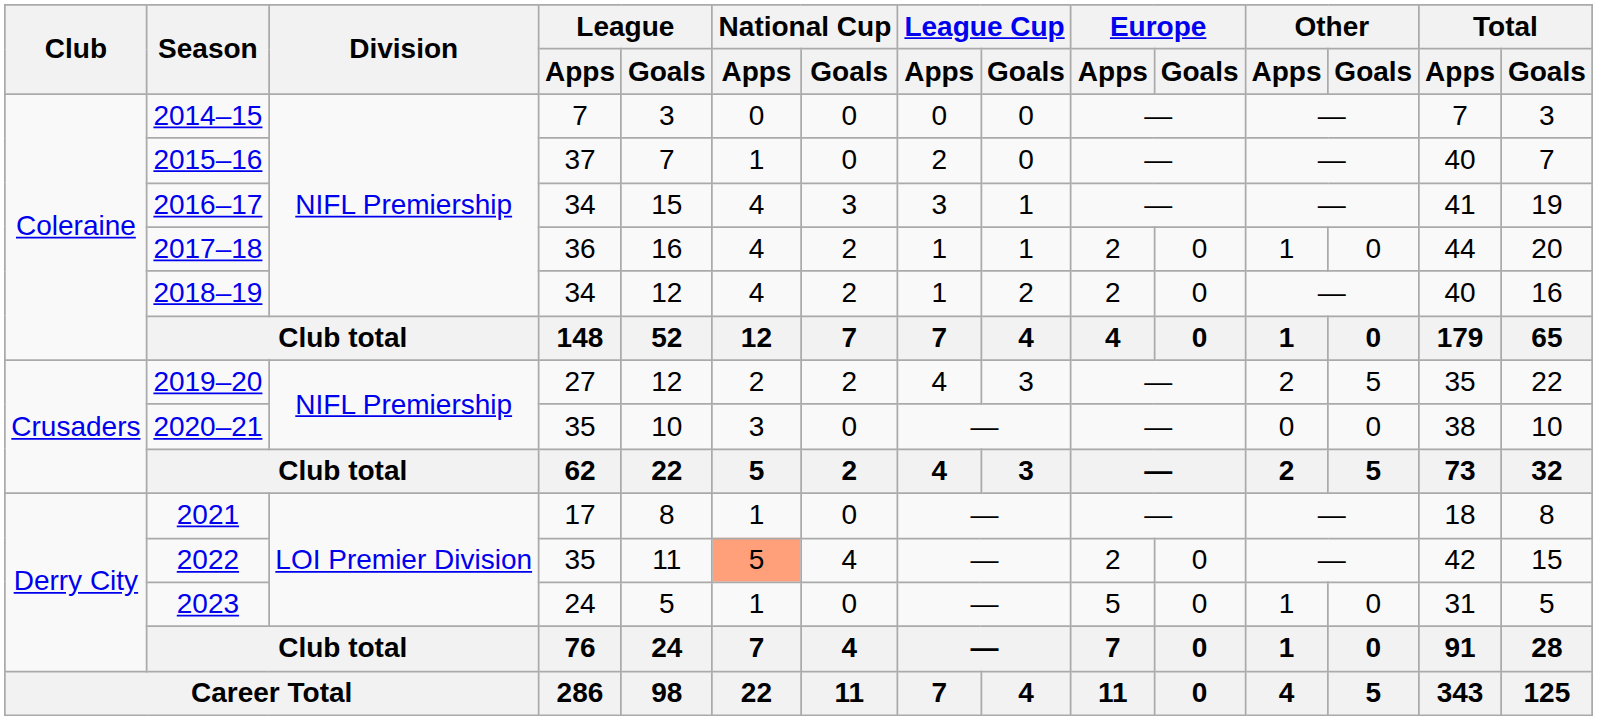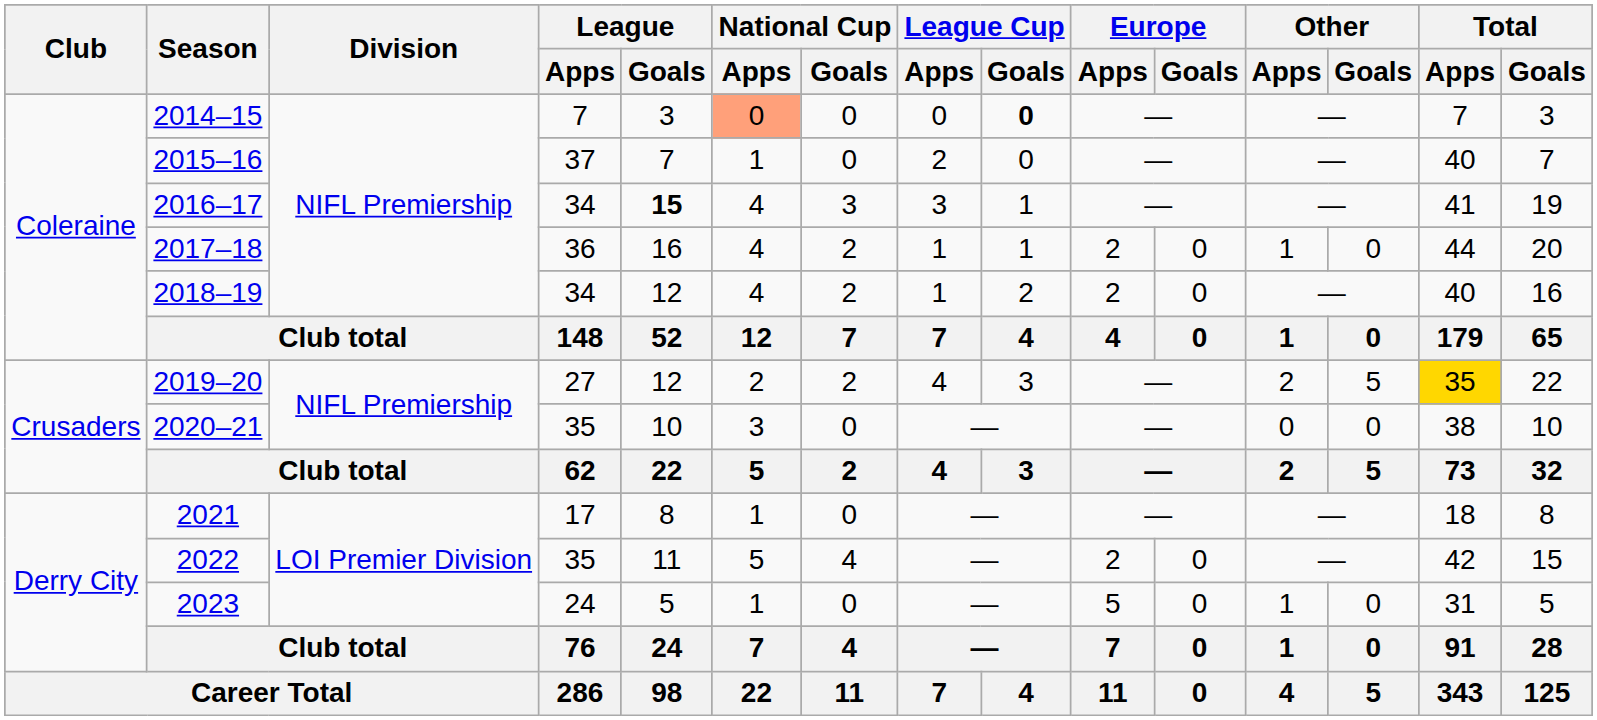(756, 115) no background -> (756, 115) lightsalmon background
(1026, 115) normal -> (1026, 115) bold
(667, 204) normal -> (667, 204) bold
(1460, 381) no background -> (1460, 381) gold background
(756, 559) lightsalmon background -> (756, 559) no background
